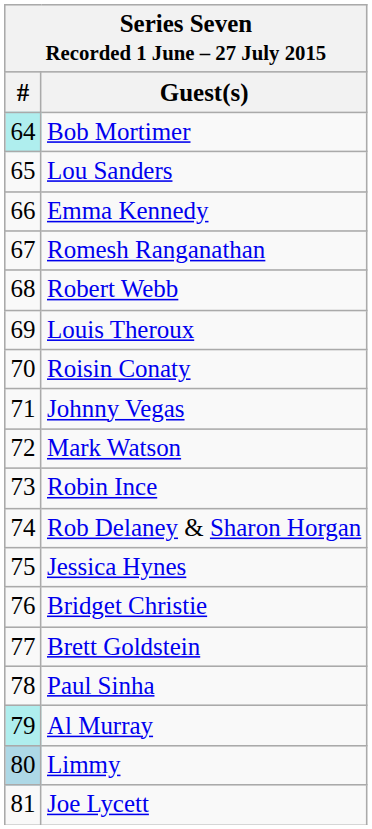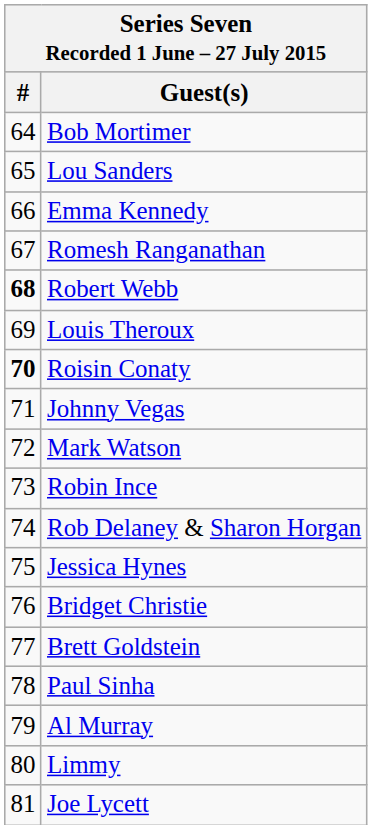(23, 131) paleturquoise background -> (23, 131) no background
(23, 289) normal -> (23, 289) bold
(23, 369) normal -> (23, 369) bold
(23, 725) paleturquoise background -> (23, 725) no background
(23, 764) lightblue background -> (23, 764) no background
